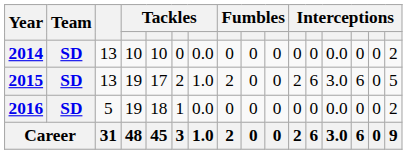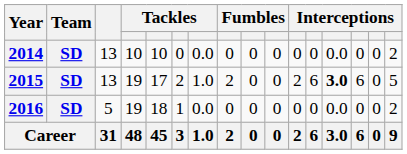(337, 80) normal -> (337, 80) bold
